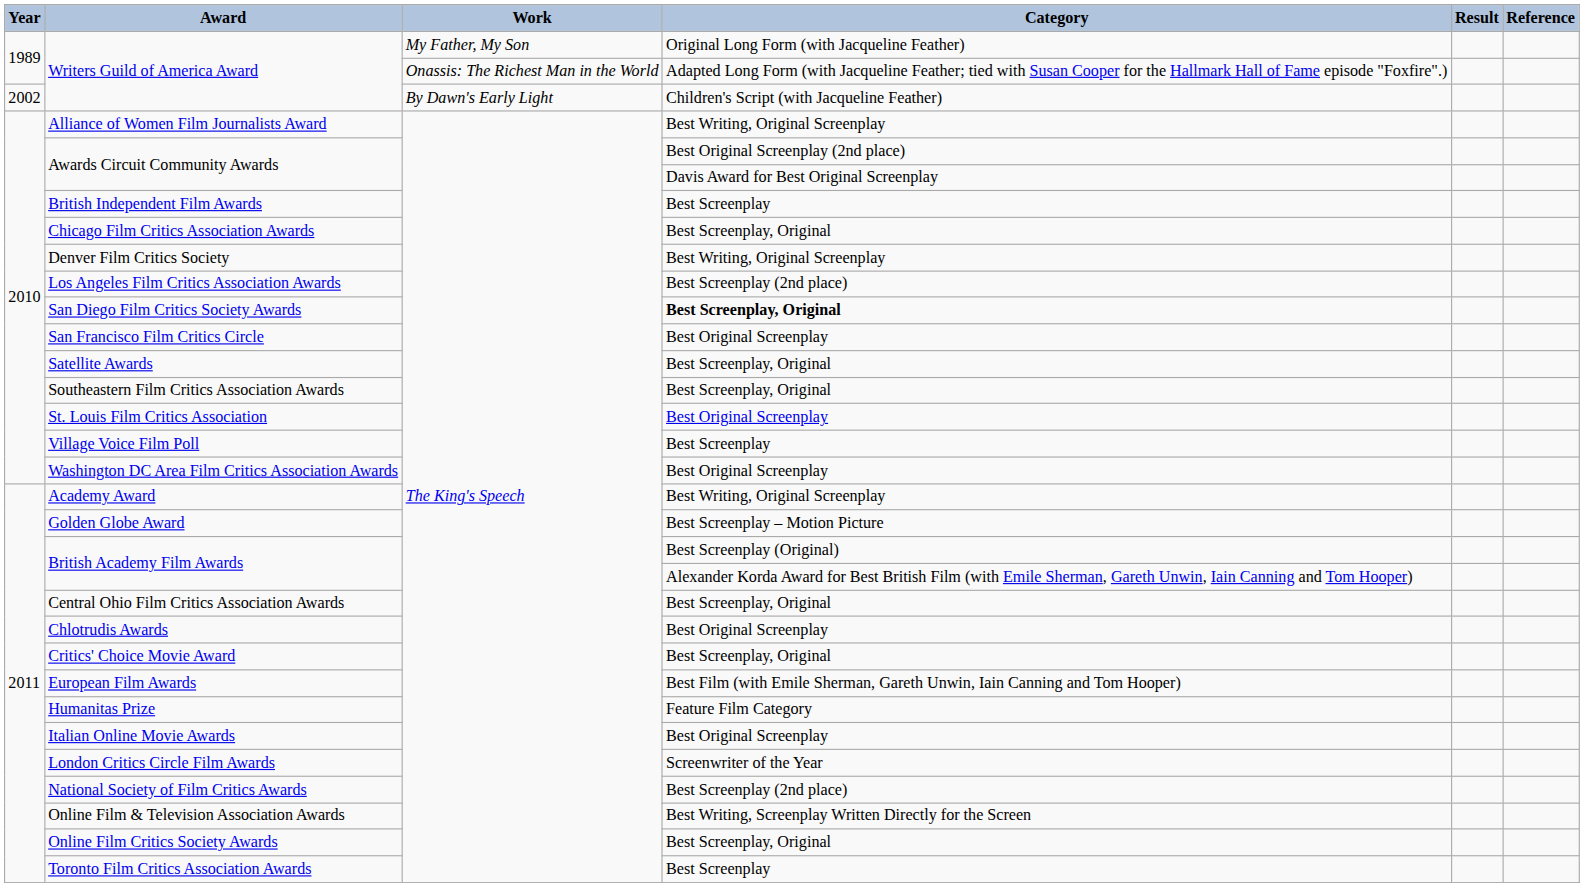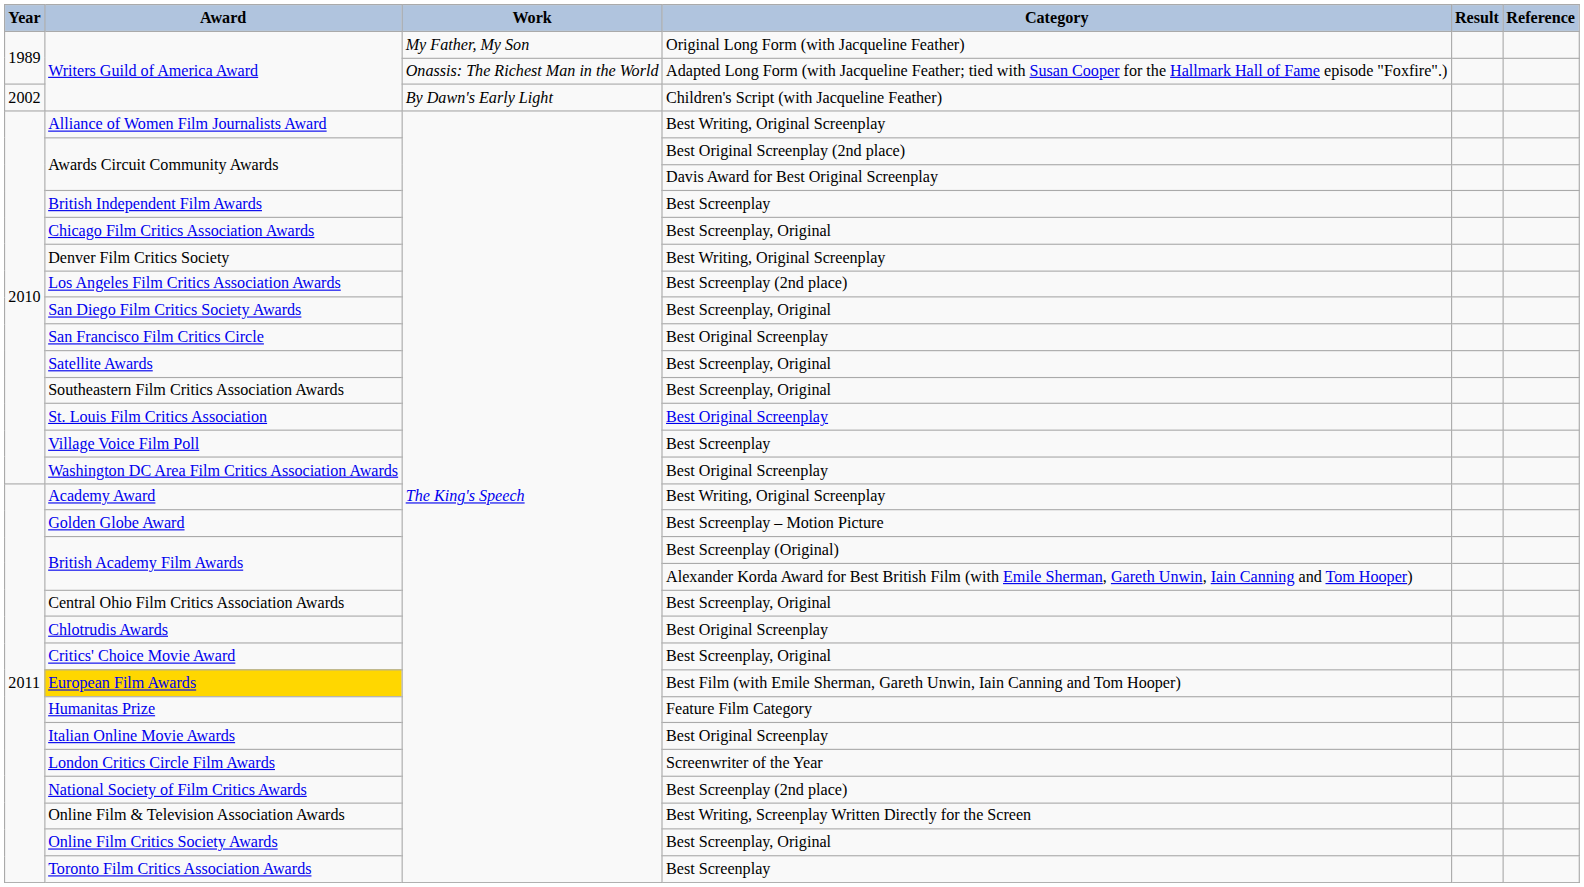(753, 310) bold -> (749, 310) normal
(122, 683) no background -> (122, 683) gold background
